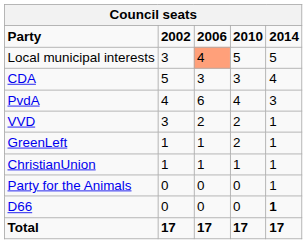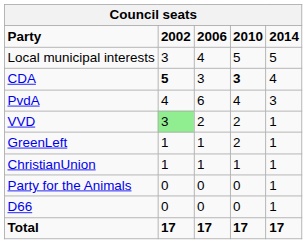(201, 57) lightsalmon background -> (201, 57) no background
(165, 79) normal -> (165, 79) bold
(237, 79) normal -> (237, 79) bold
(165, 121) no background -> (165, 121) lightgreen background
(273, 206) bold -> (273, 206) normal
